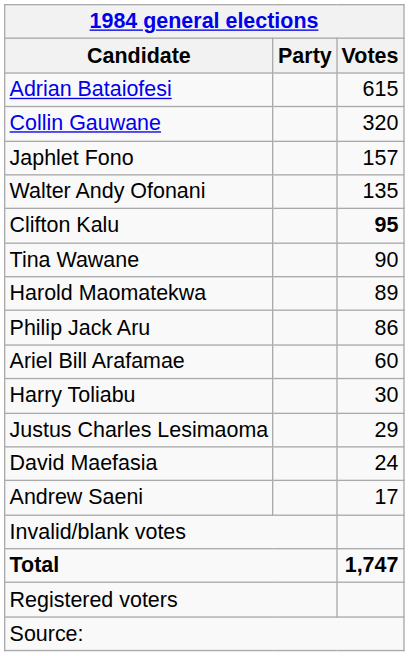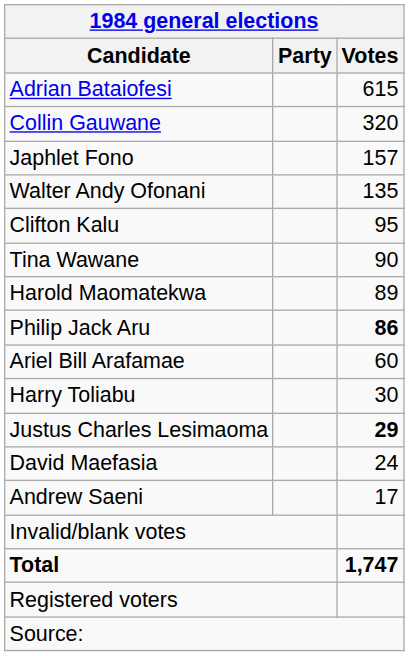(386, 225) bold -> (386, 225) normal
(386, 327) normal -> (386, 327) bold
(386, 429) normal -> (386, 429) bold
